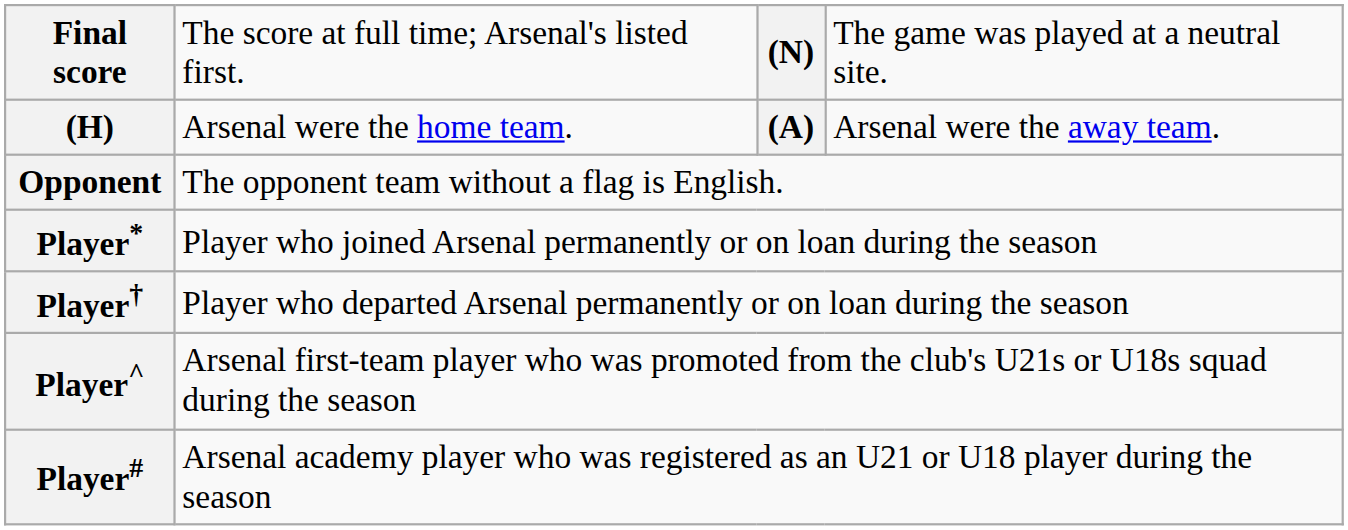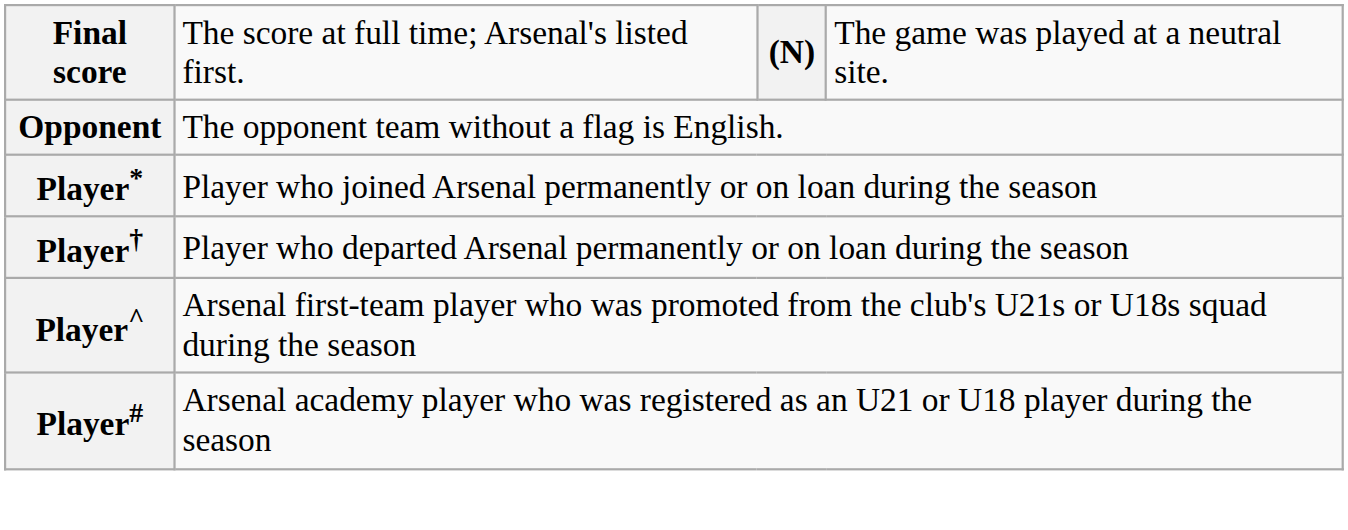- row: (90, 126)
